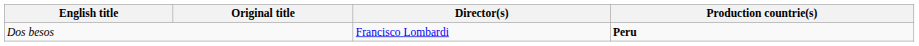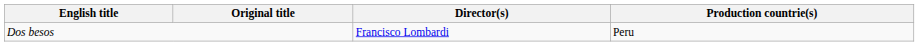(625, 31) bold -> (623, 31) normal
